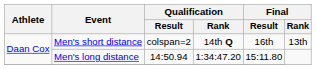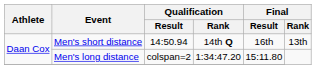(169, 42) colspan=2 -> (169, 42) 14:50.94
(169, 57) 14:50.94 -> (169, 57) colspan=2
